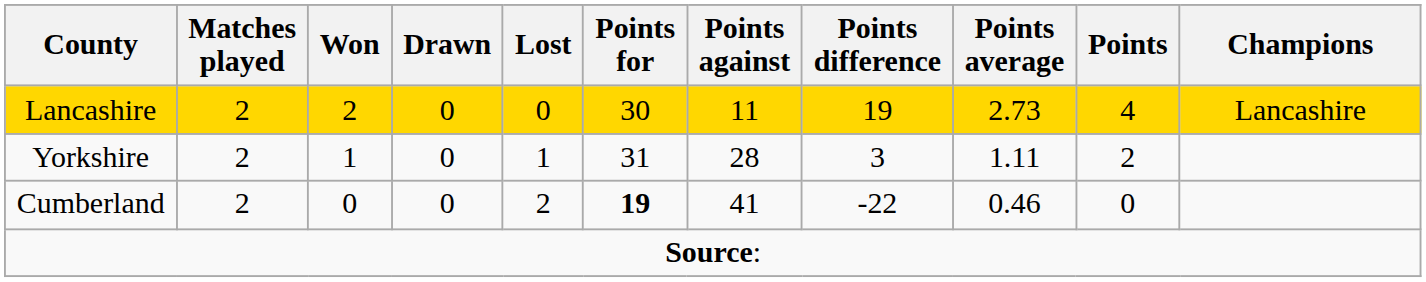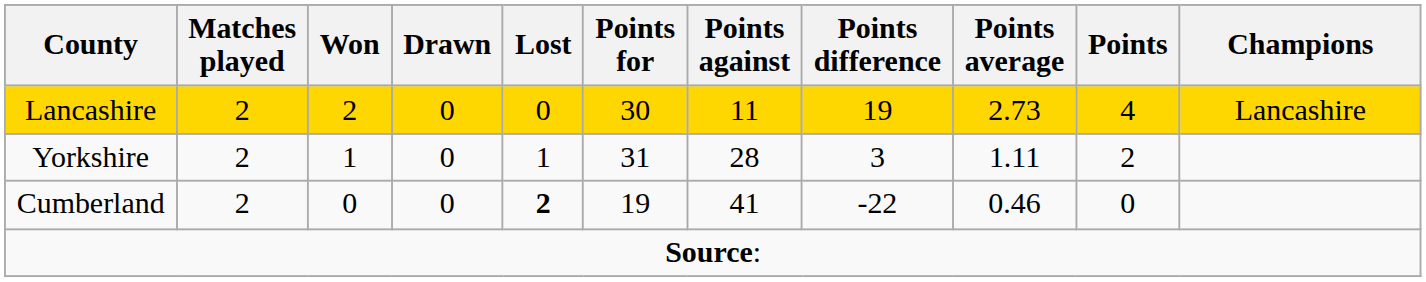(543, 204) normal -> (543, 204) bold
(635, 204) bold -> (635, 204) normal
